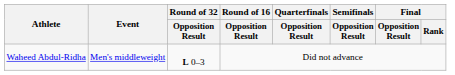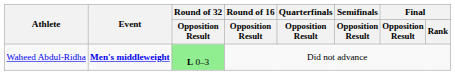(128, 57) normal -> (130, 57) bold
(194, 63) no background -> (198, 63) lightgreen background
